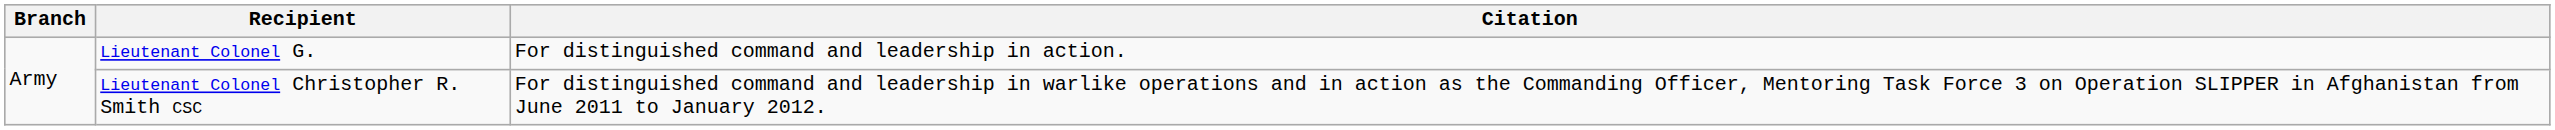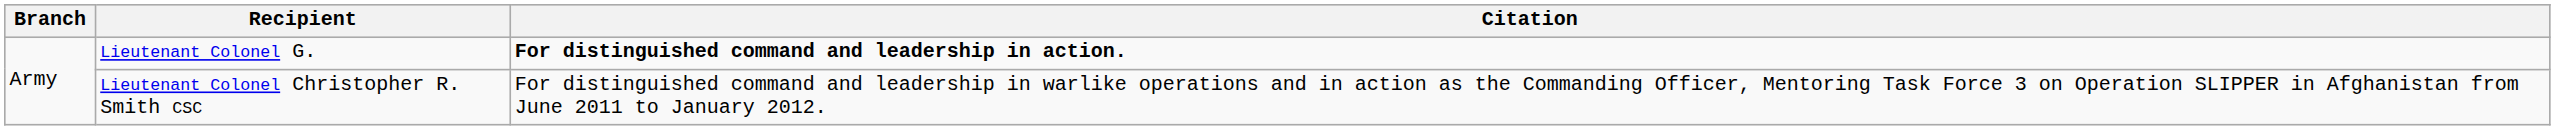(821, 54) normal -> (821, 54) bold
